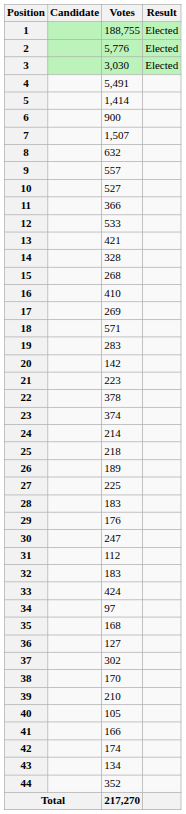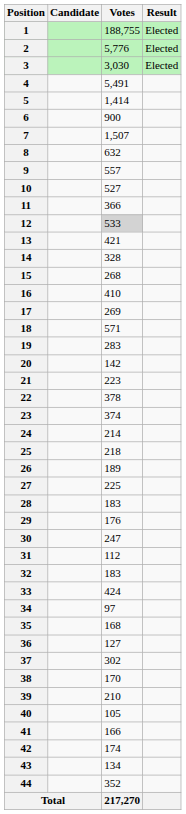(112, 223) no background -> (112, 223) lightgrey background
